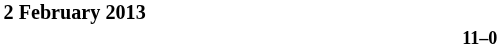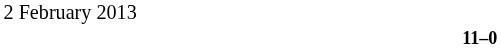(75, 12) bold -> (70, 12) normal
